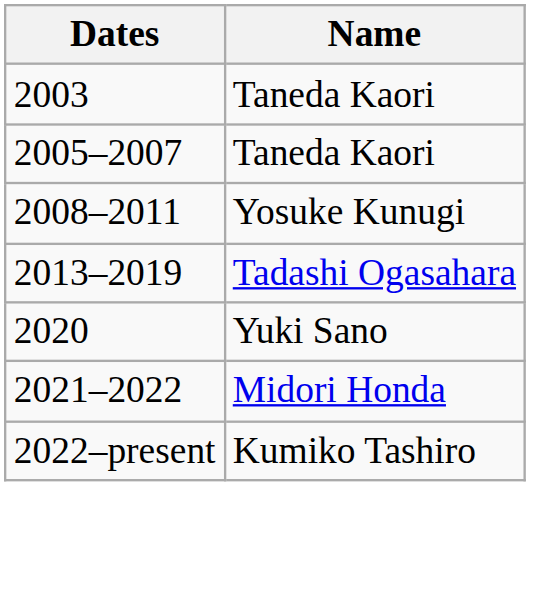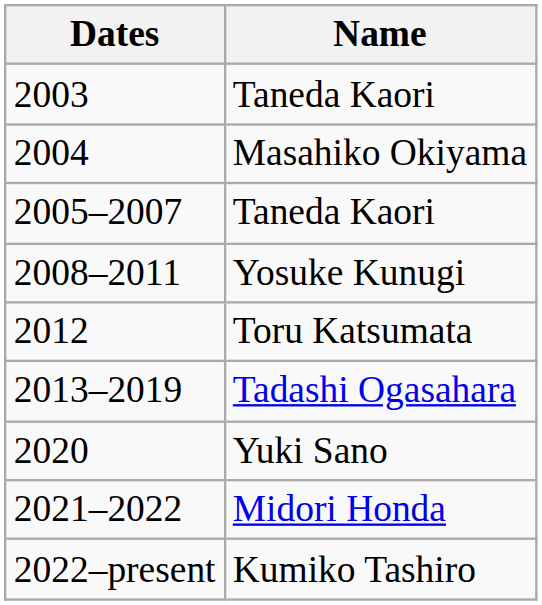+ row: (51, 152)
+ row: (51, 331)
